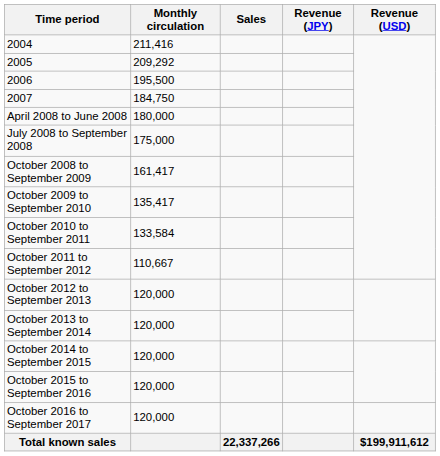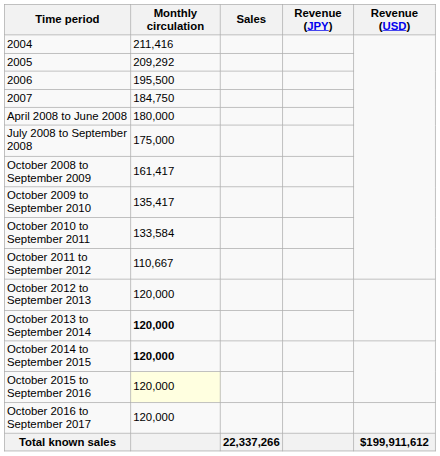(154, 325) normal -> (154, 325) bold
(154, 356) normal -> (154, 356) bold
(154, 387) no background -> (154, 387) lightyellow background
